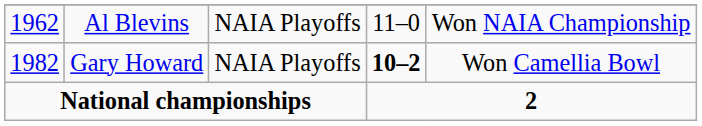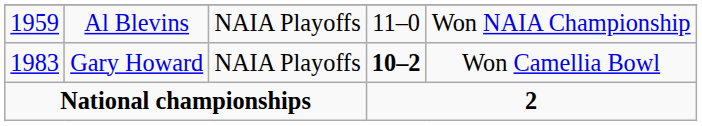(35, 23) 1962 -> (35, 23) 1959
(35, 62) 1982 -> (35, 62) 1983
